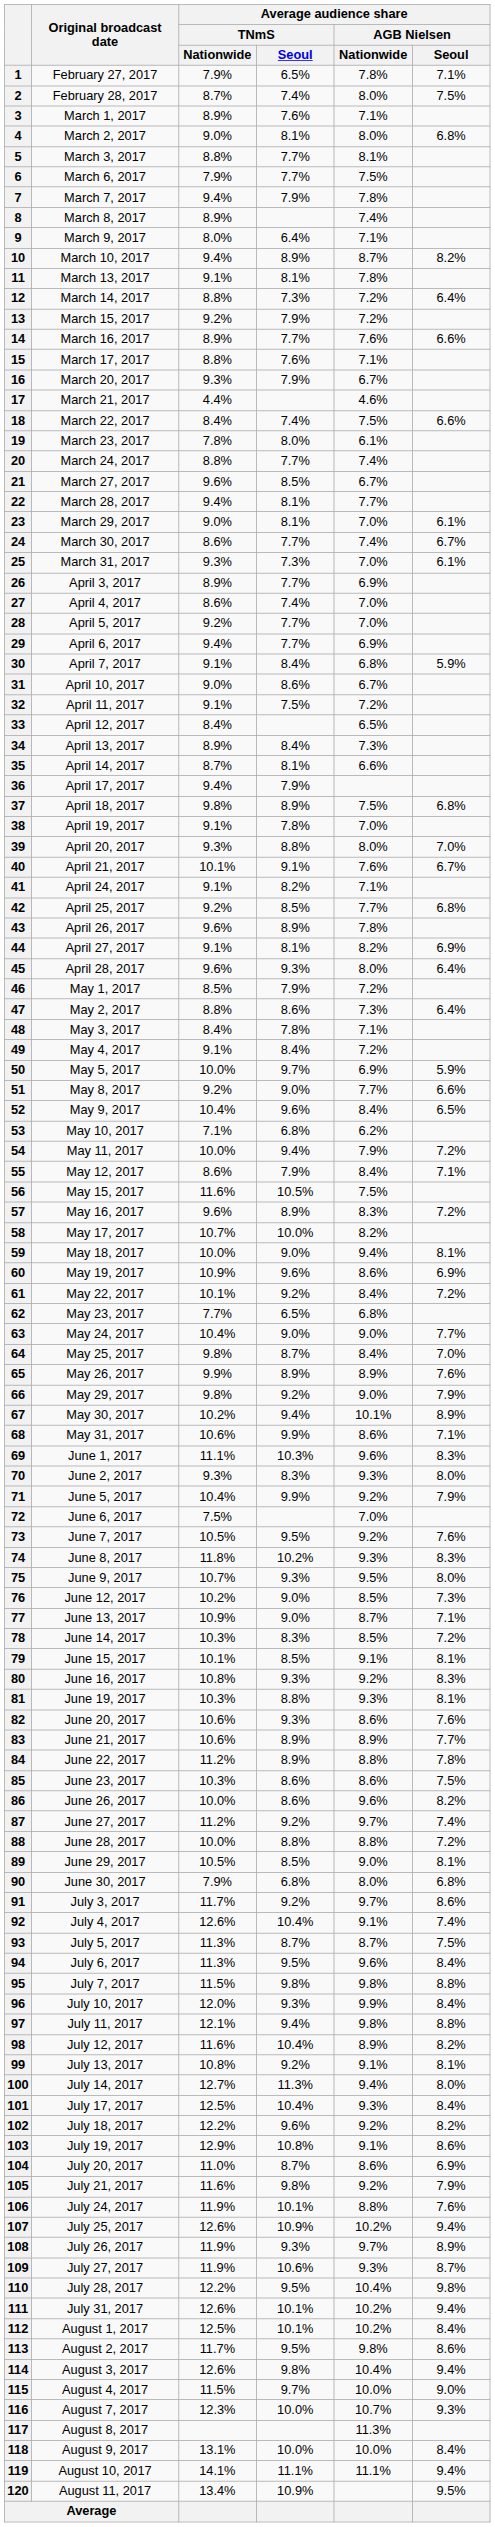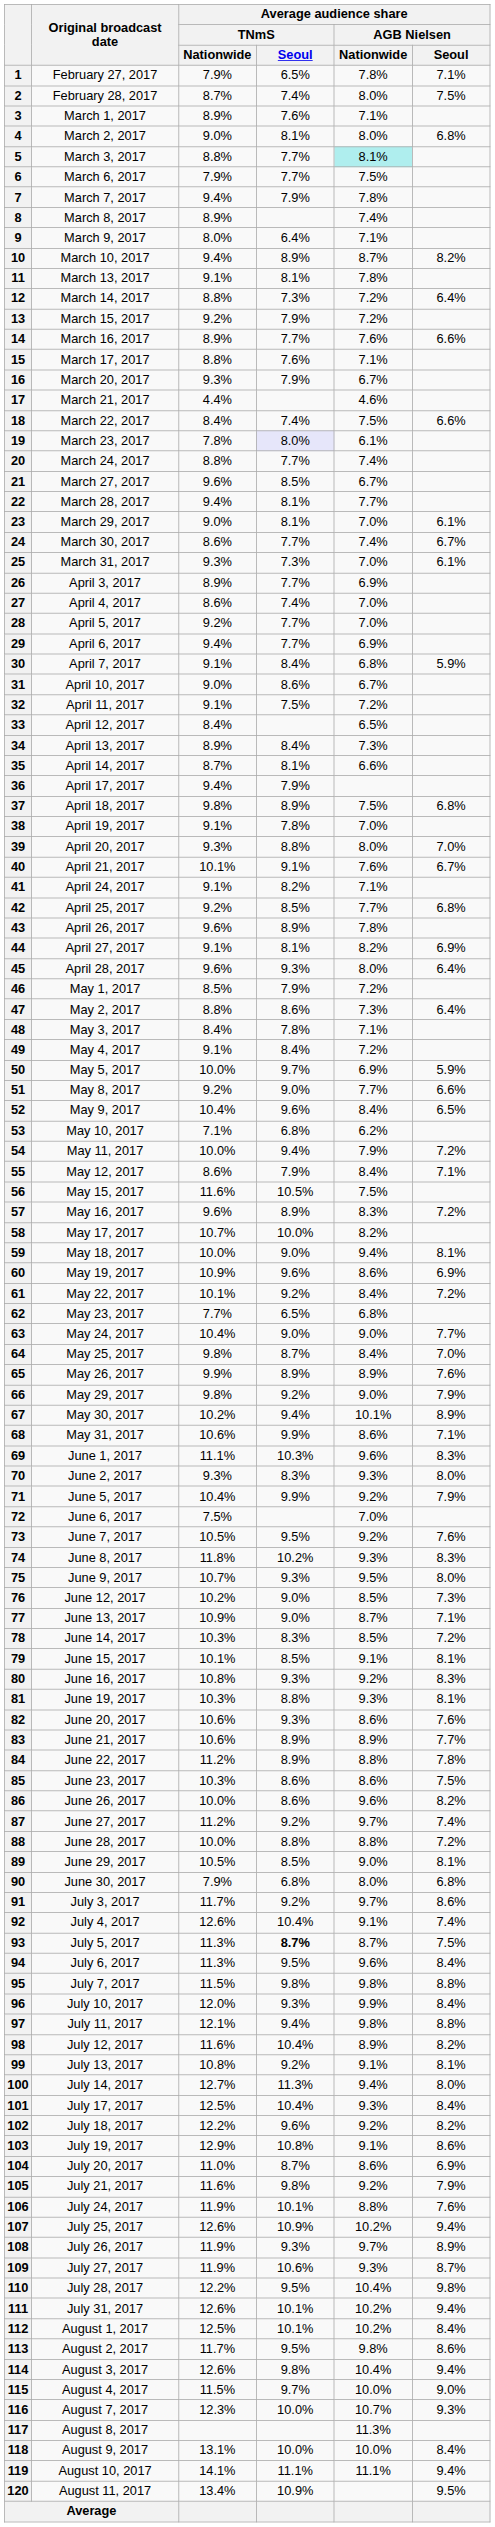(373, 156) no background -> (373, 156) paleturquoise background
(295, 440) no background -> (295, 440) lavender background
(295, 1943) normal -> (295, 1943) bold
